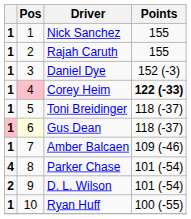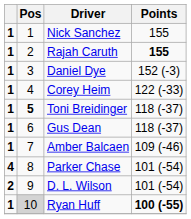(159, 52) normal -> (159, 52) bold
(30, 90) pink background -> (30, 90) no background
(159, 90) bold -> (159, 90) normal
(30, 109) normal -> (30, 109) bold
(11, 128) pink background -> (11, 128) no background
(30, 128) lightyellow background -> (30, 128) no background
(30, 204) no background -> (30, 204) lightgrey background
(159, 204) normal -> (159, 204) bold
